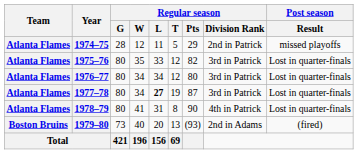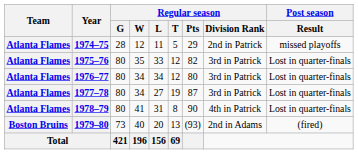(159, 92) bold -> (159, 92) normal
